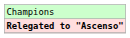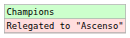(65, 26) bold -> (65, 26) normal
